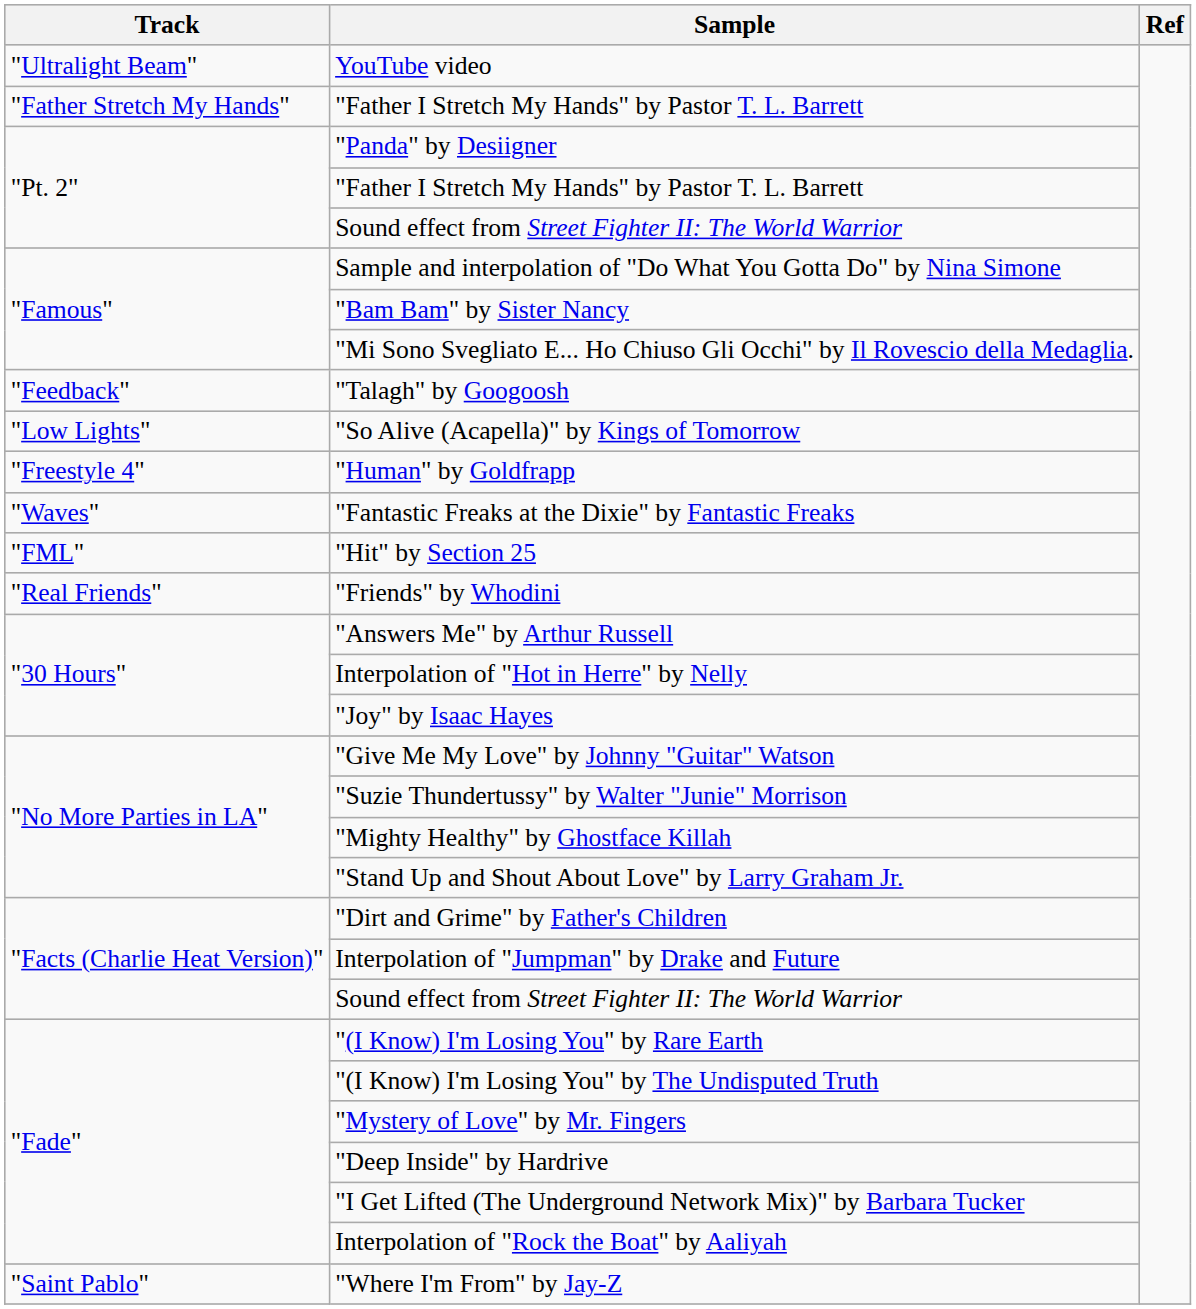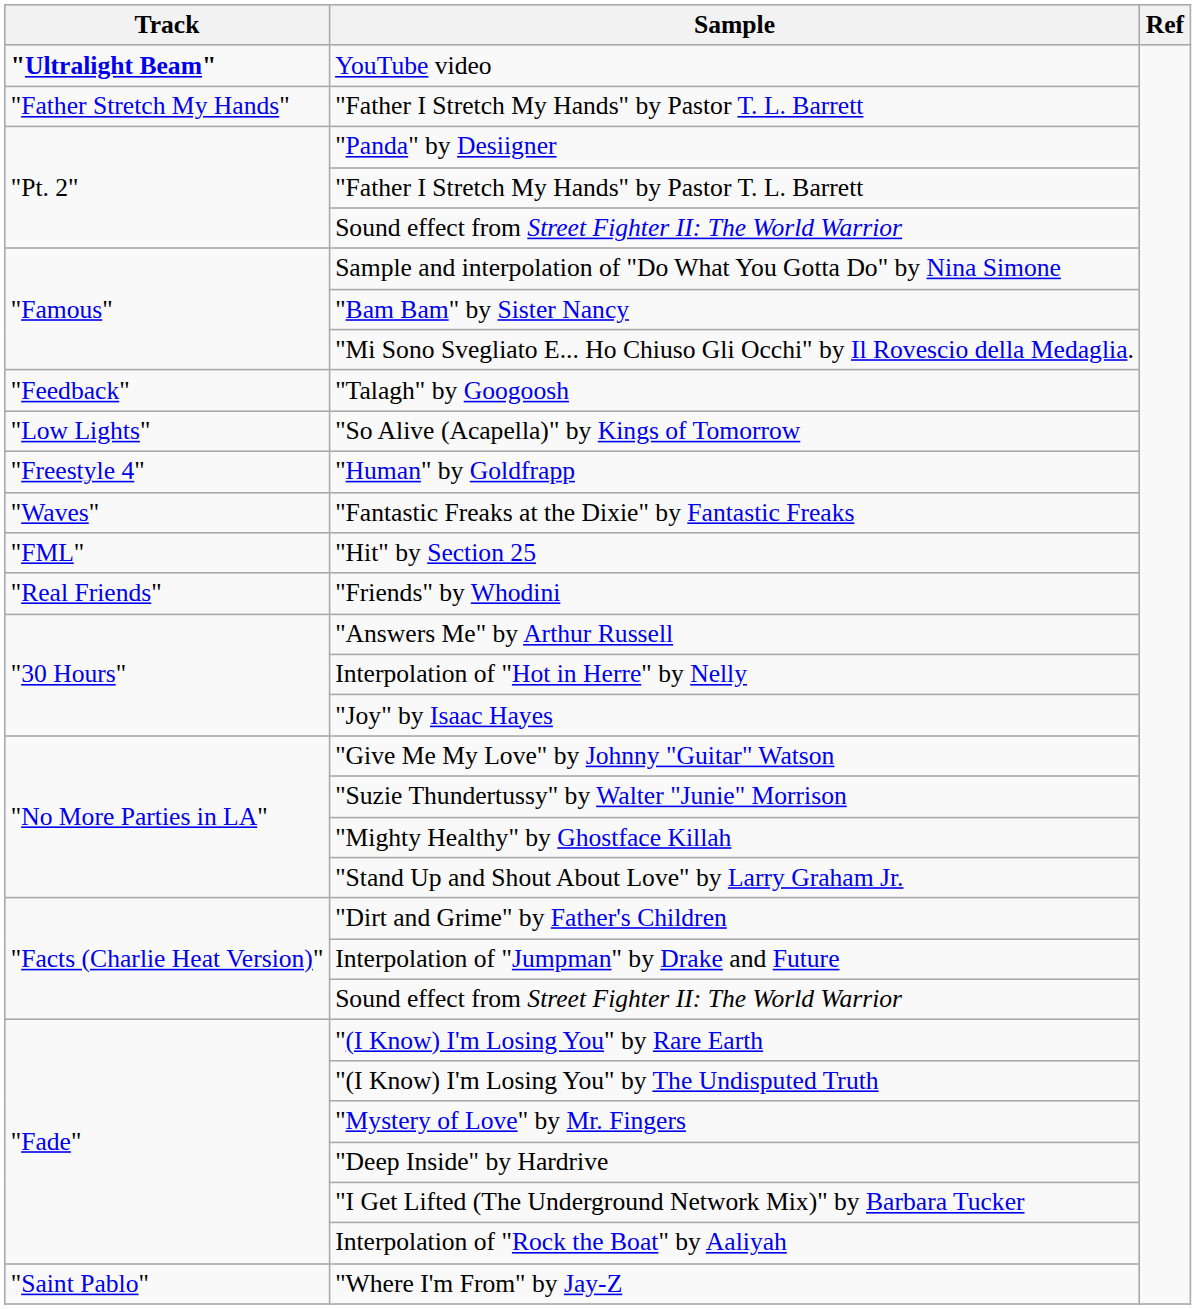(104, 65) normal -> (113, 65) bold
